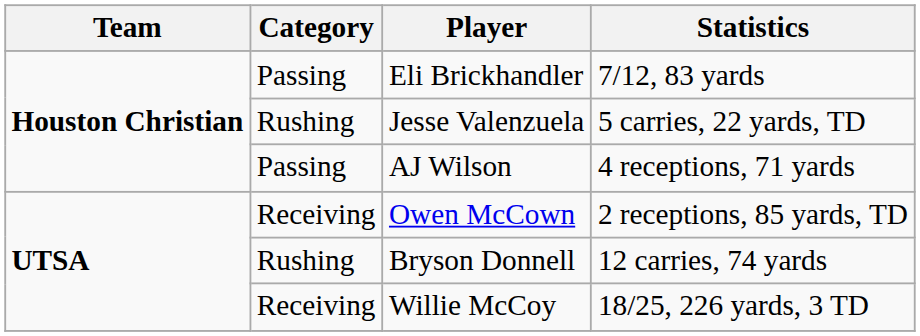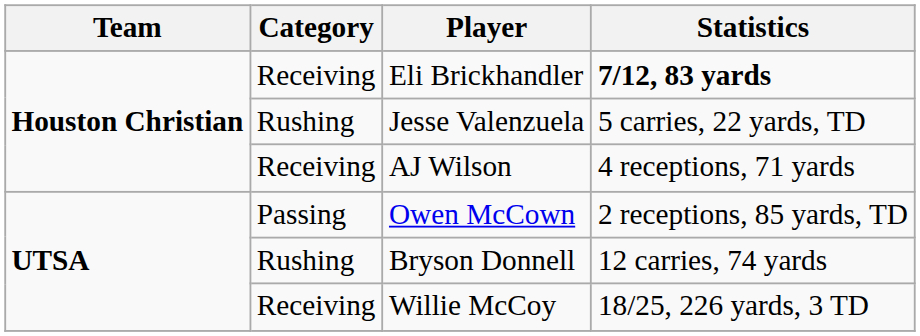(302, 74) Passing -> (316, 74) Receiving
(681, 74) normal -> (685, 74) bold
(302, 167) Passing -> (316, 167) Receiving
(316, 213) Receiving -> (302, 213) Passing
